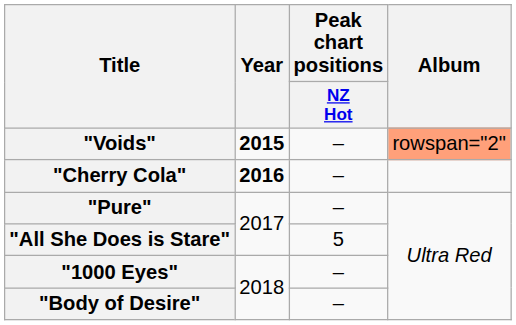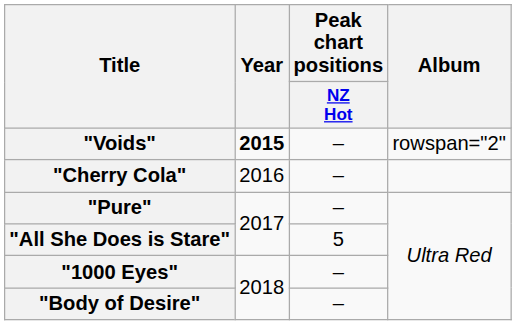(449, 143) lightsalmon background -> (449, 143) no background
(262, 175) bold -> (262, 175) normal
